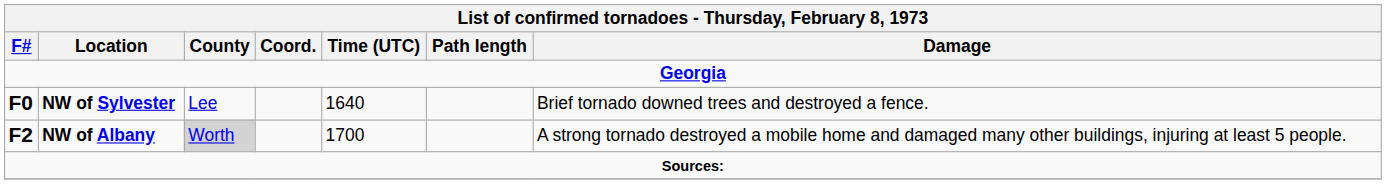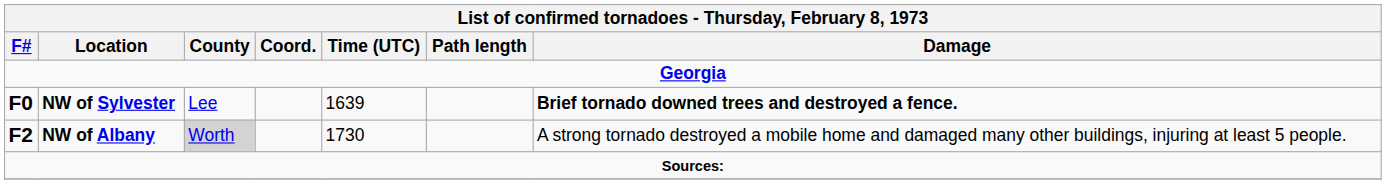(345, 103) 1640 -> (345, 103) 1639
(733, 103) normal -> (747, 103) bold
(345, 135) 1700 -> (345, 135) 1730
